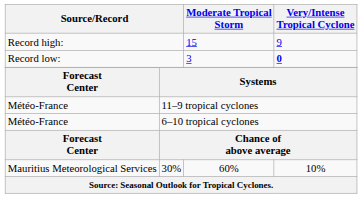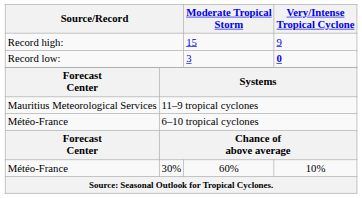(38, 105) Météo-France -> (82, 105) Mauritius Meteorological Services
(82, 168) Mauritius Meteorological Services -> (38, 168) Météo-France
